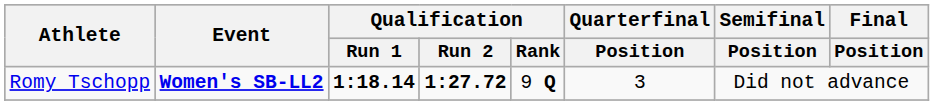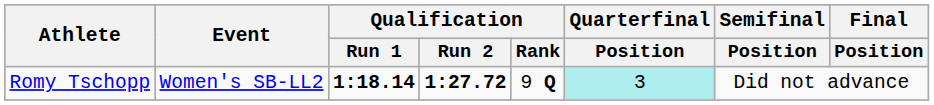(242, 83) bold -> (242, 83) normal
(640, 83) no background -> (640, 83) paleturquoise background
